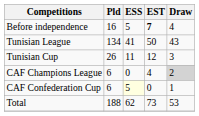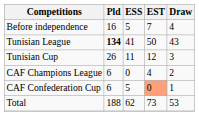(149, 27) bold -> (149, 27) normal
(114, 42) normal -> (114, 42) bold
(172, 73) lightgrey background -> (172, 73) no background
(128, 88) lightyellow background -> (128, 88) no background
(149, 88) no background -> (149, 88) lightsalmon background
